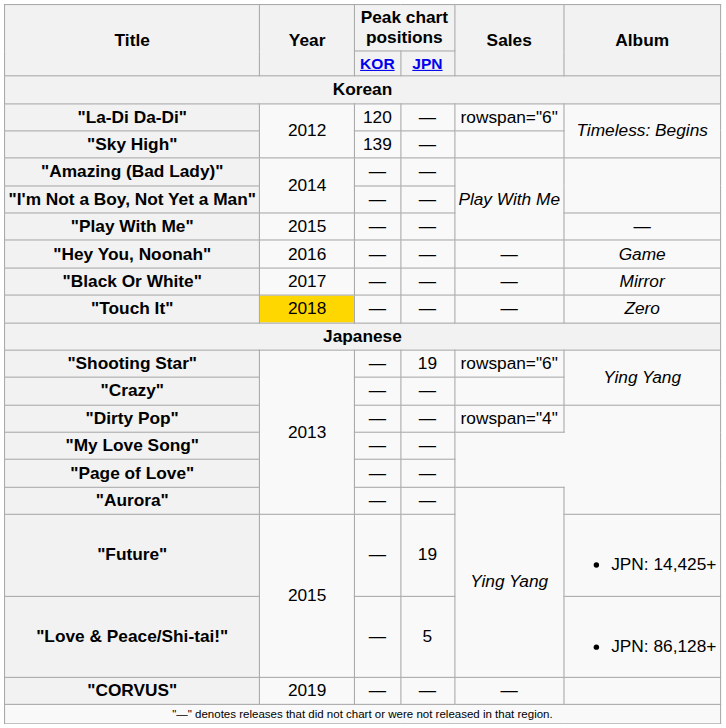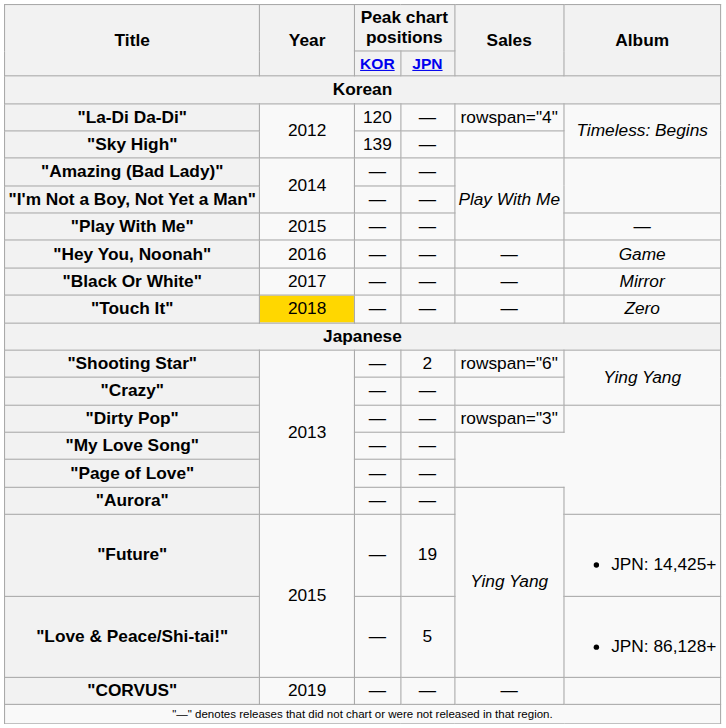(509, 117) rowspan="6" -> (509, 117) rowspan="4"
(427, 363) 19 -> (427, 363) 2
(509, 418) rowspan="4" -> (509, 418) rowspan="3"
